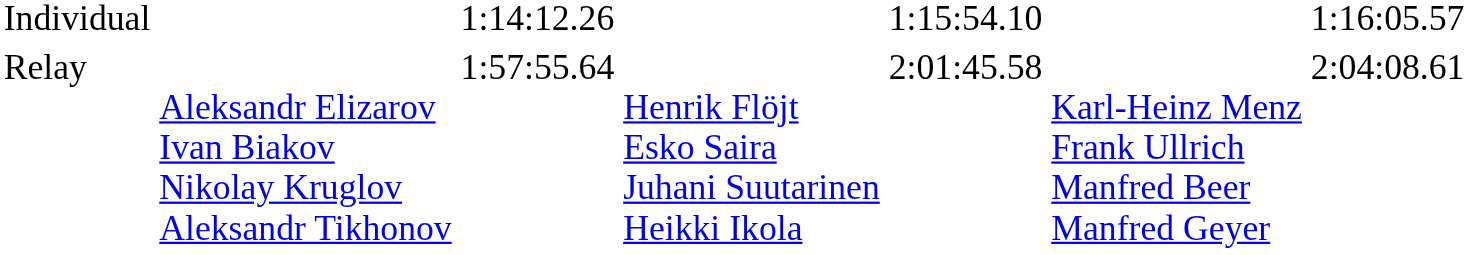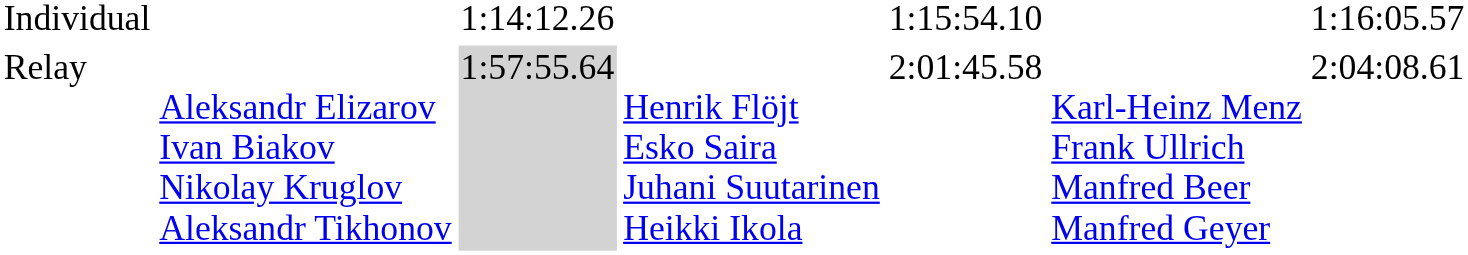(537, 67) no background -> (537, 67) lightgrey background
